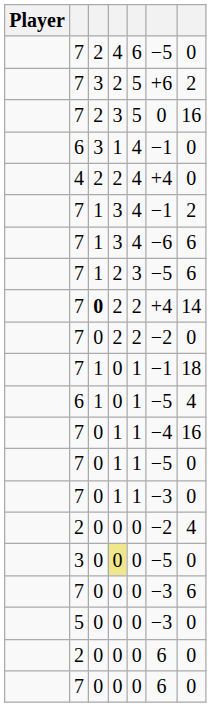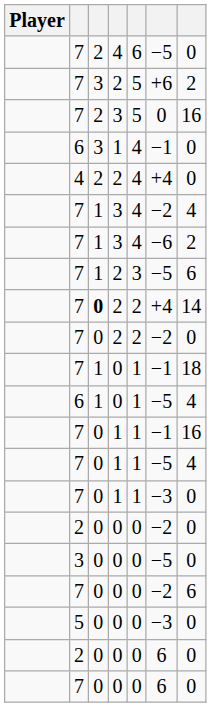(162, 210) −1 -> (162, 210) −2
(191, 210) 2 -> (191, 210) 4
(191, 242) 6 -> (191, 242) 2
(162, 432) −4 -> (162, 432) −1
(191, 464) 0 -> (191, 464) 4
(191, 527) 4 -> (191, 527) 0
(117, 559) khaki background -> (117, 559) no background
(162, 591) −3 -> (162, 591) −2
